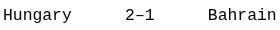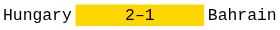(140, 15) no background -> (140, 15) gold background
